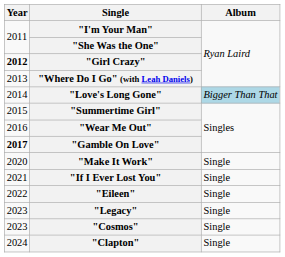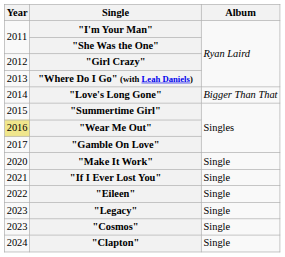(17, 62) bold -> (17, 62) normal
(240, 95) lightblue background -> (240, 95) no background
(17, 128) no background -> (17, 128) khaki background
(17, 144) bold -> (17, 144) normal
